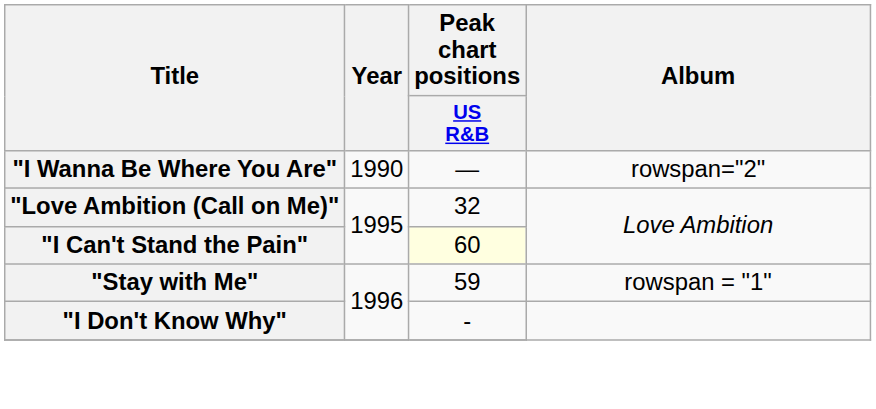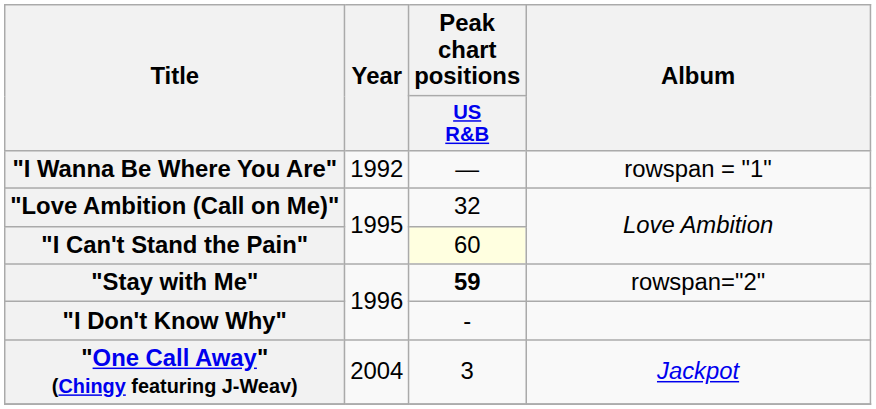(377, 169) 1990 -> (377, 169) 1992
(698, 169) rowspan="2" -> (698, 169) rowspan = "1"
(467, 282) normal -> (467, 282) bold
(698, 282) rowspan = "1" -> (698, 282) rowspan="2"
+ row: (175, 371)
